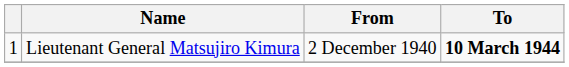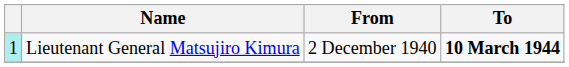(13, 47) no background -> (13, 47) paleturquoise background
